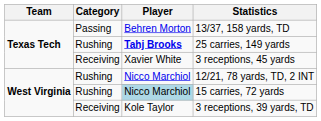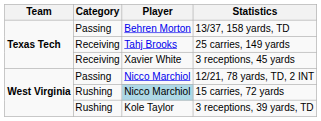(94, 44) Rushing -> (98, 44) Receiving
(153, 44) bold -> (151, 44) normal
(94, 76) Rushing -> (93, 76) Passing
(98, 108) Receiving -> (94, 108) Rushing
